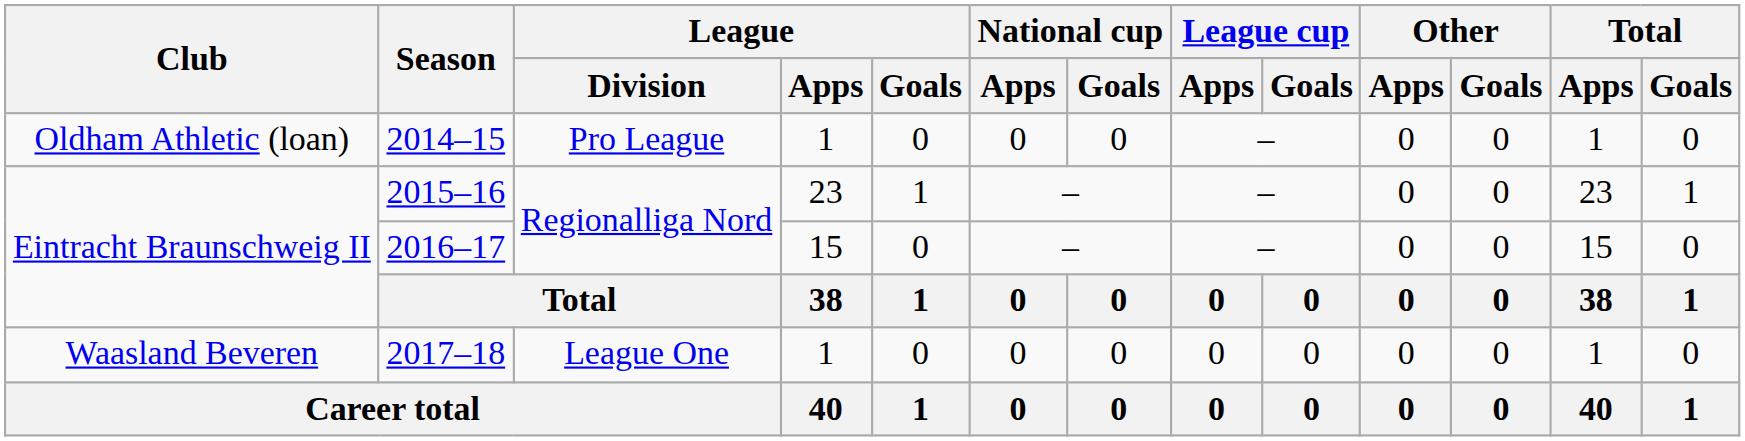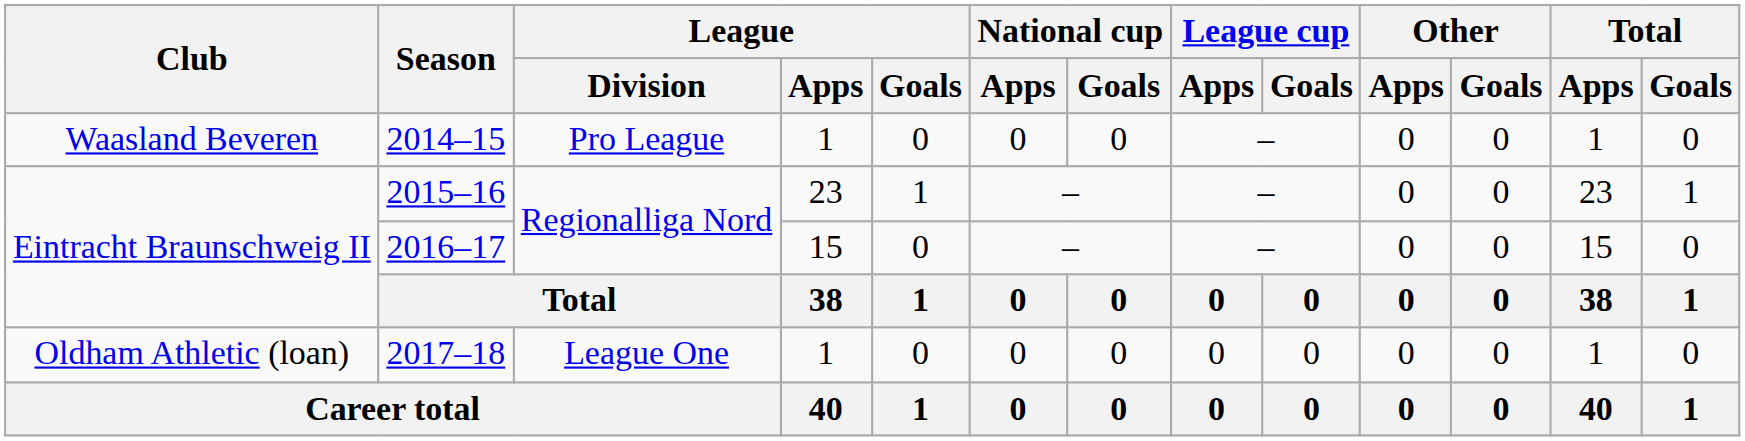(192, 138) Oldham Athletic (loan) -> (192, 138) Waasland Beveren
(192, 354) Waasland Beveren -> (192, 354) Oldham Athletic (loan)
